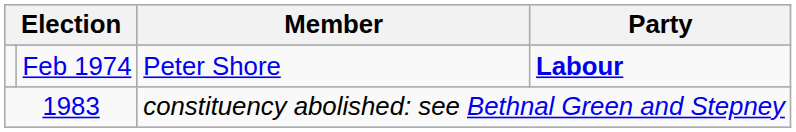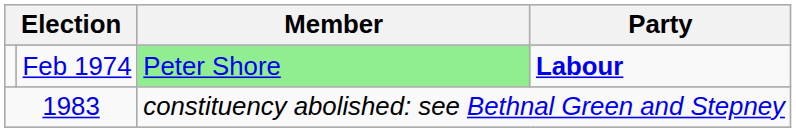(212, 65) no background -> (212, 65) lightgreen background
